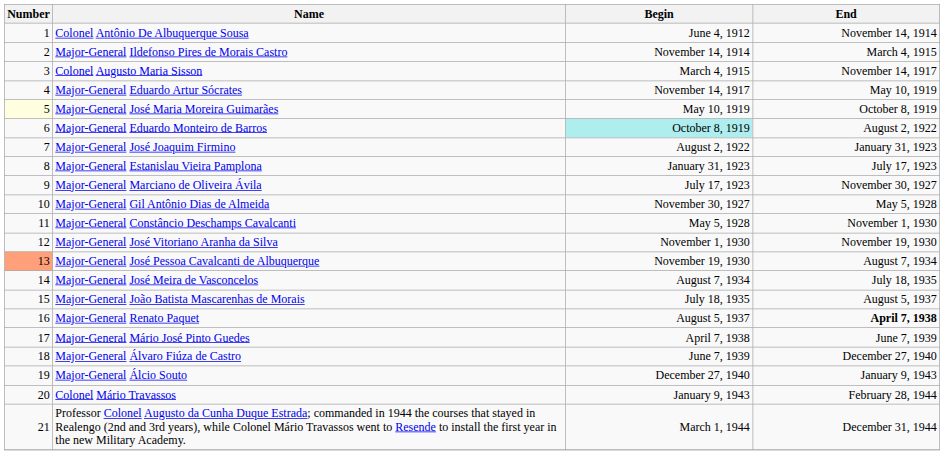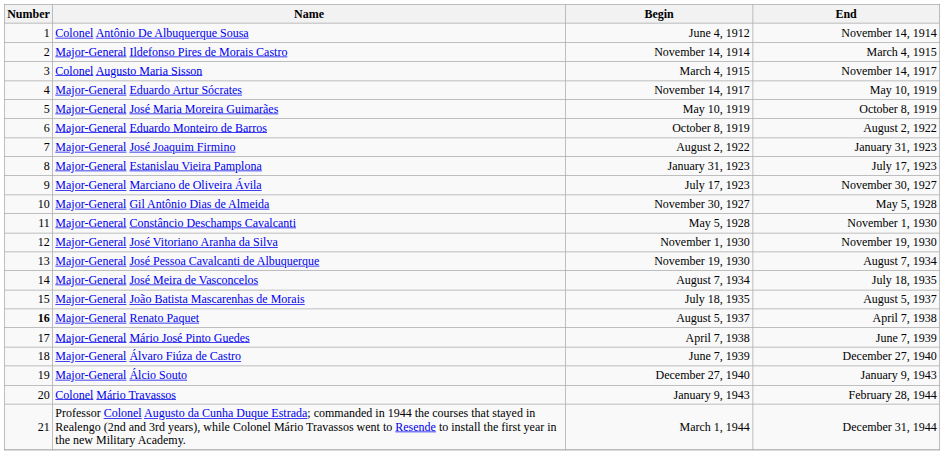(47, 109) lightyellow background -> (47, 109) no background
(711, 128) paleturquoise background -> (711, 128) no background
(44, 261) lightsalmon background -> (44, 261) no background
(44, 318) normal -> (44, 318) bold
(904, 318) bold -> (905, 318) normal
